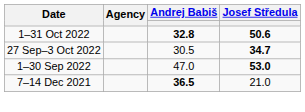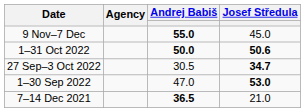+ row: (54, 33)
(184, 33) 32.8 -> (184, 50) 50.0
